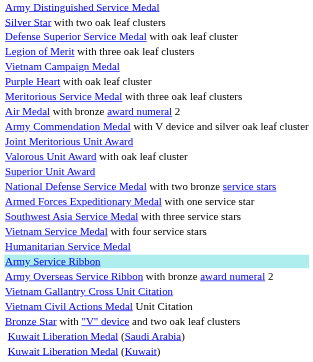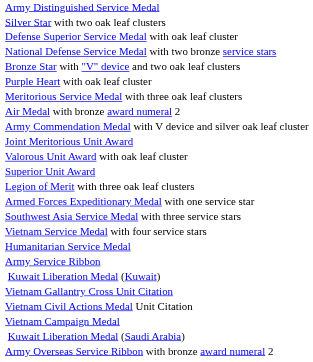(100, 52) Legion of Merit with three oak leaf clusters -> (141, 52) National Defense Service Medal with two bronze service stars
(62, 67) Vietnam Campaign Medal -> (123, 67) Bronze Star with "V" device and two oak leaf clusters
(141, 186) National Defense Service Medal with two bronze service stars -> (100, 186) Legion of Merit with three oak leaf clusters
(53, 261) paleturquoise background -> (53, 261) no background
(139, 276) Army Overseas Service Ribbon with bronze award numeral 2 -> (83, 276) Kuwait Liberation Medal (Kuwait)
(123, 321) Bronze Star with "V" device and two oak leaf clusters -> (62, 321) Vietnam Campaign Medal
(83, 351) Kuwait Liberation Medal (Kuwait) -> (139, 351) Army Overseas Service Ribbon with bronze award numeral 2
